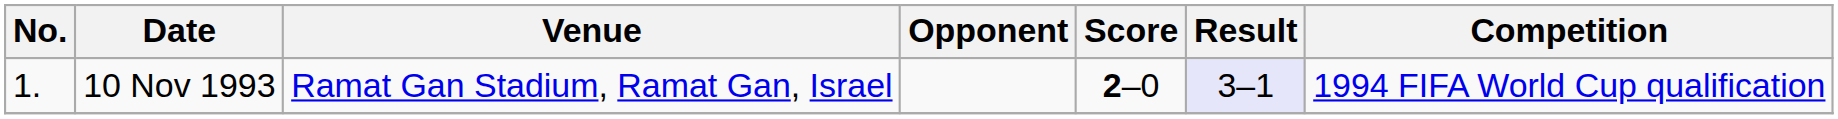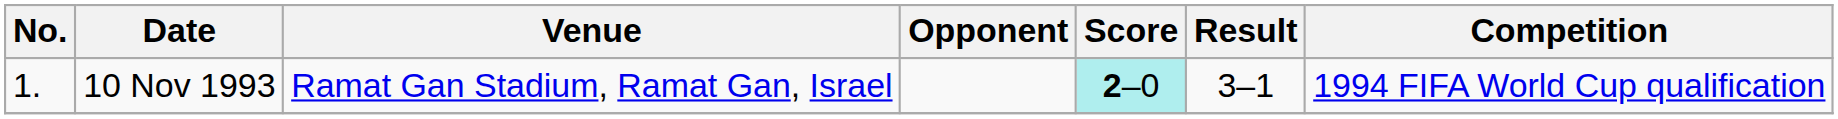(1131, 85) no background -> (1131, 85) paleturquoise background
(1246, 85) lavender background -> (1246, 85) no background
